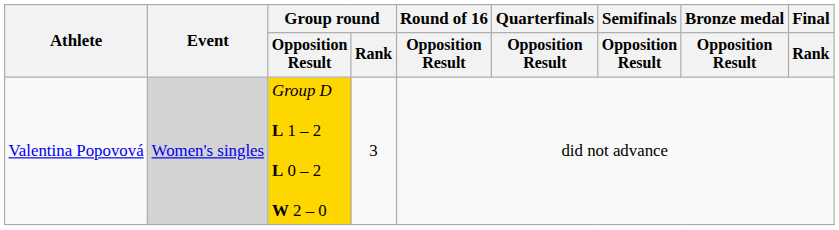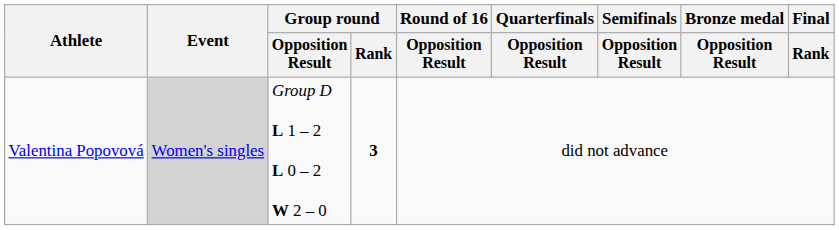(302, 151) gold background -> (302, 151) no background
(374, 151) normal -> (374, 151) bold
